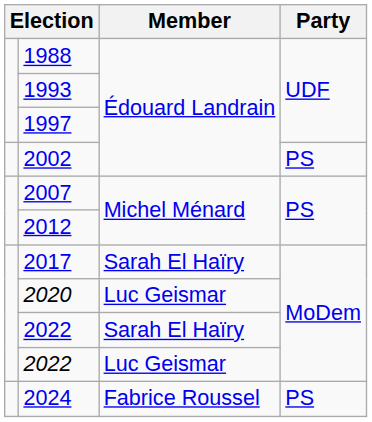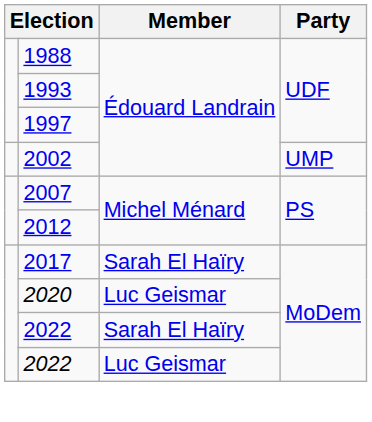(300, 158) PS -> (309, 158) UMP
- row: (47, 398)
